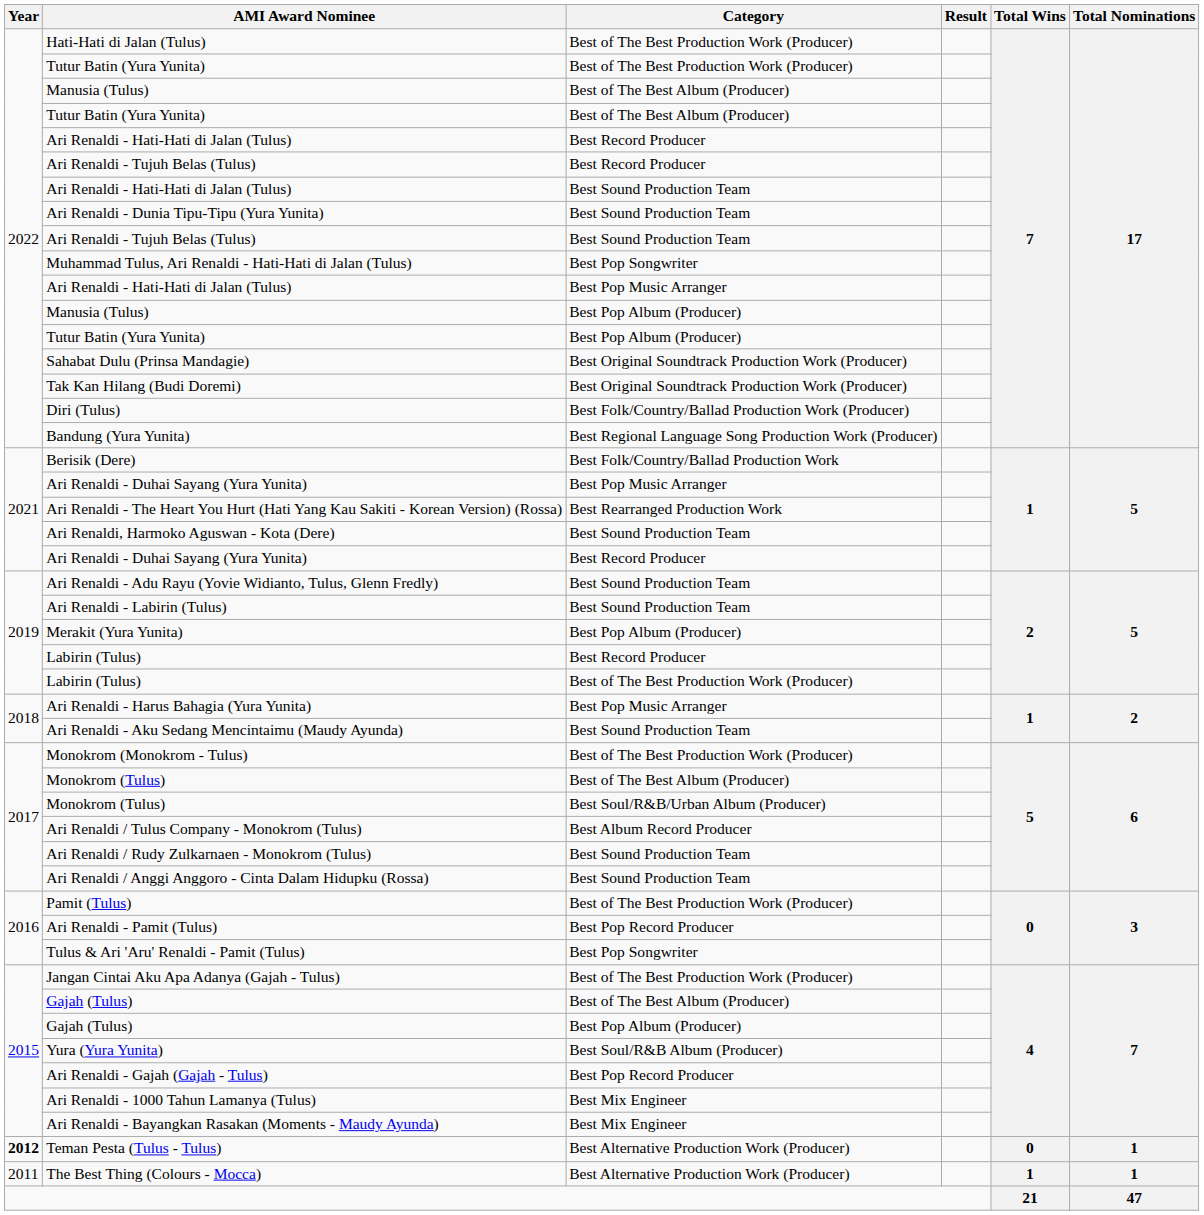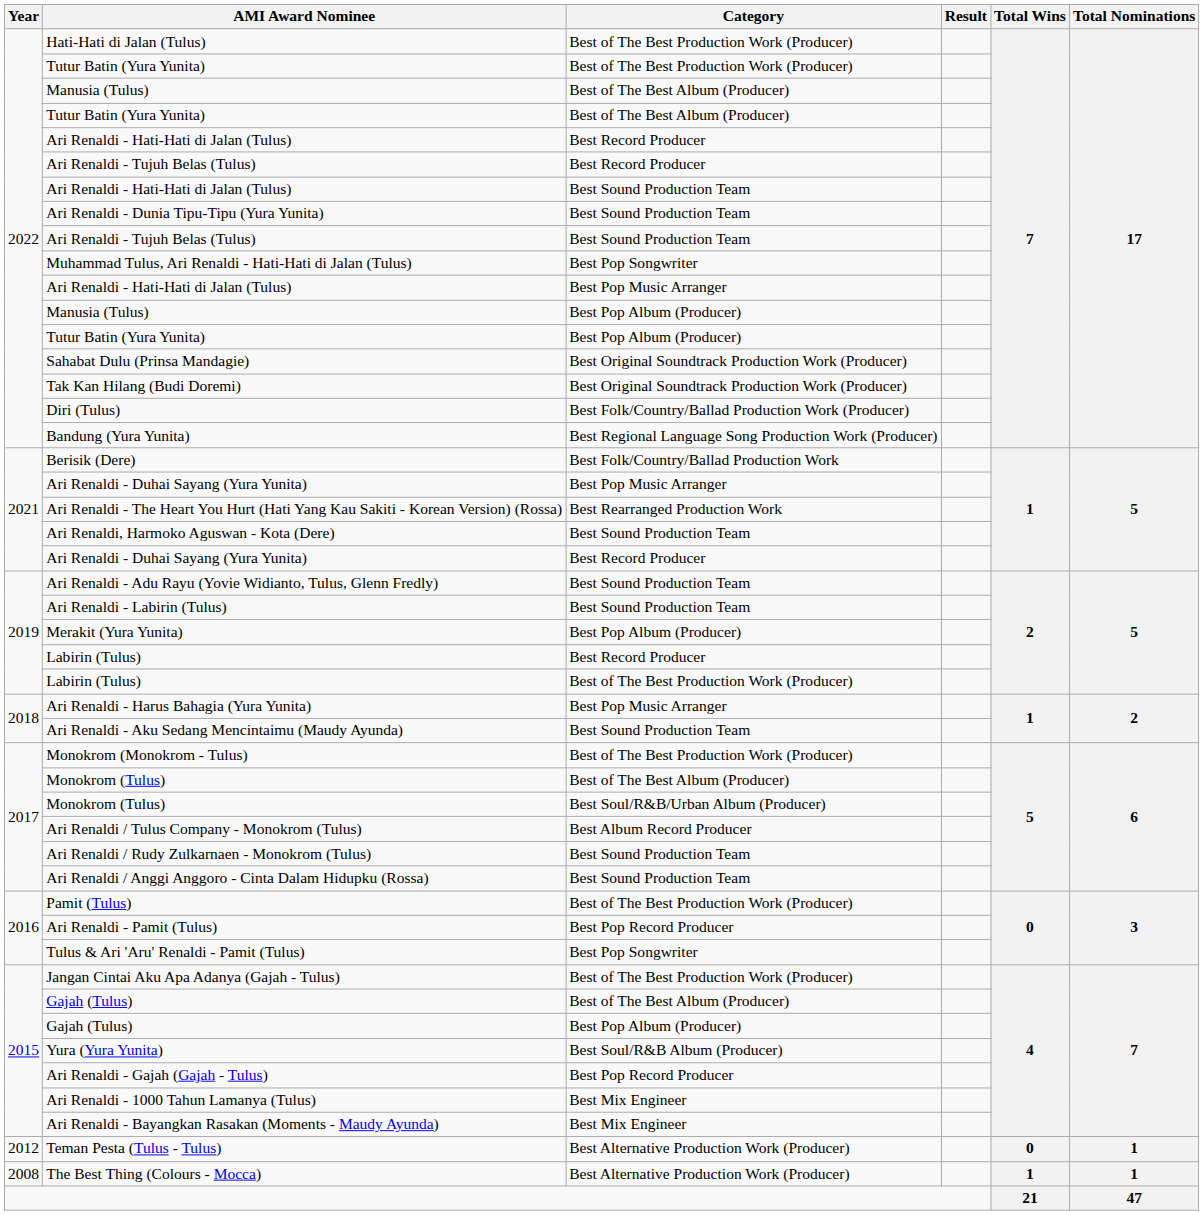(24, 1149) bold -> (24, 1149) normal
(23, 1173) 2011 -> (24, 1173) 2008
